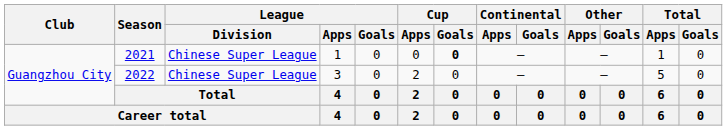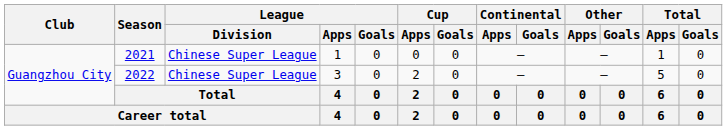(455, 55) bold -> (455, 55) normal
